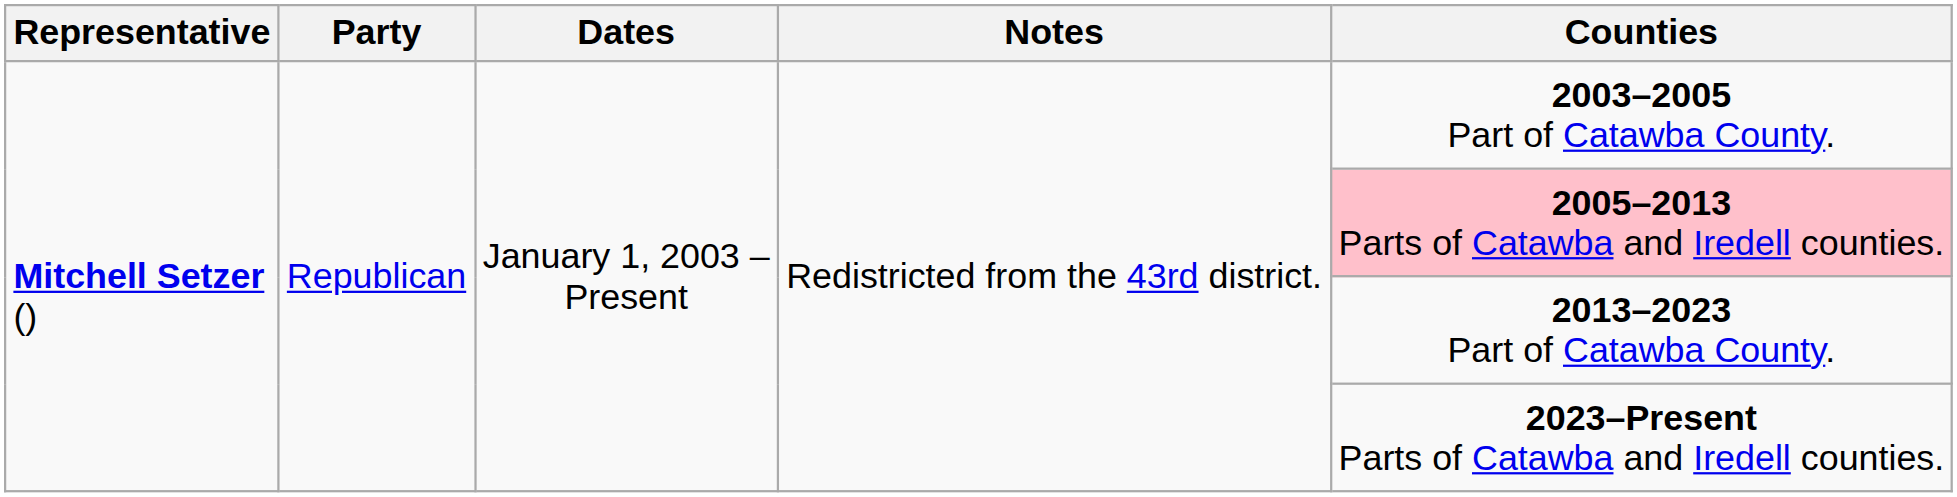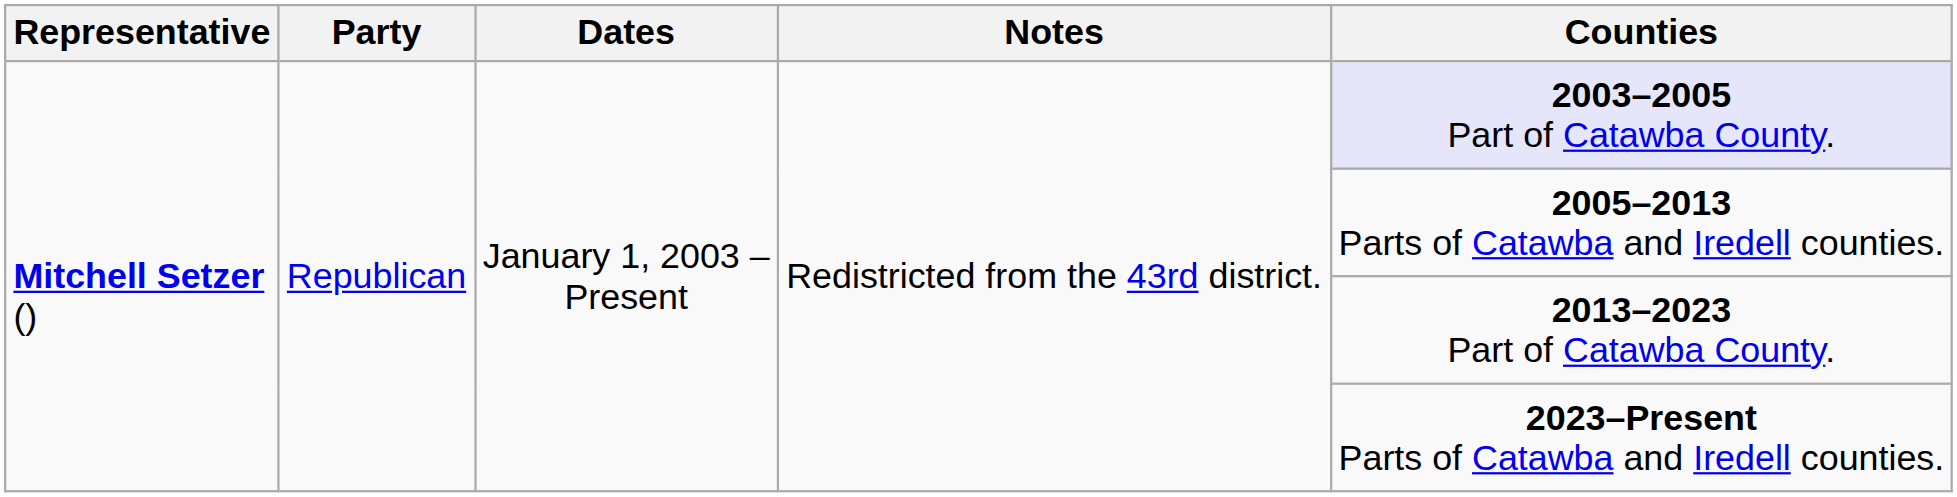(1641, 115) no background -> (1641, 115) lavender background
(1641, 222) pink background -> (1641, 222) no background
